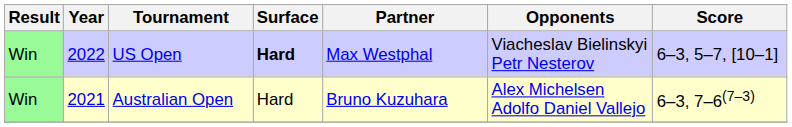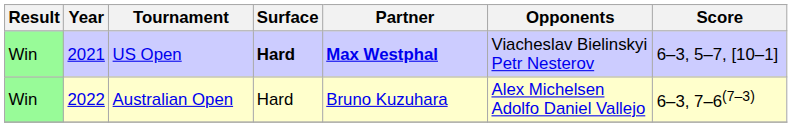(86, 53) 2022 -> (86, 53) 2021
(379, 53) normal -> (382, 53) bold
(86, 99) 2021 -> (86, 99) 2022
